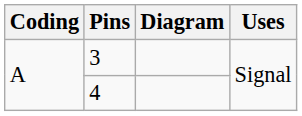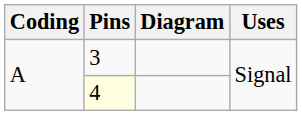(95, 92) no background -> (95, 92) lightyellow background
